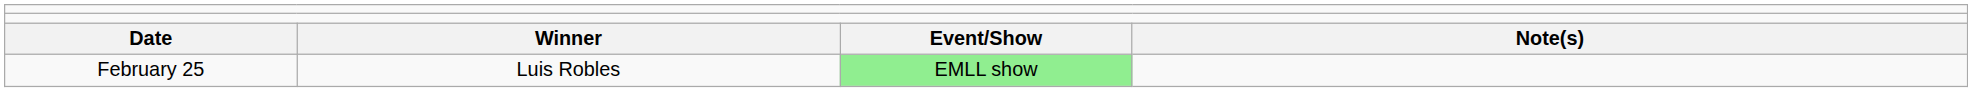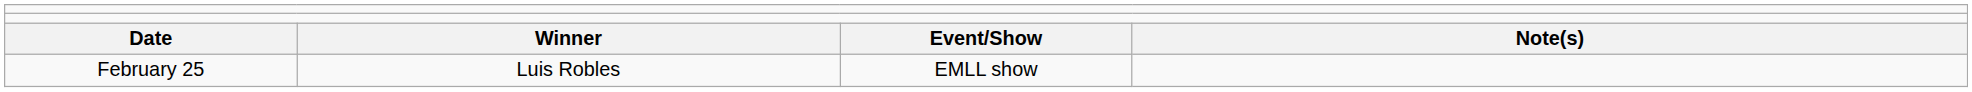(986, 69) lightgreen background -> (986, 69) no background
